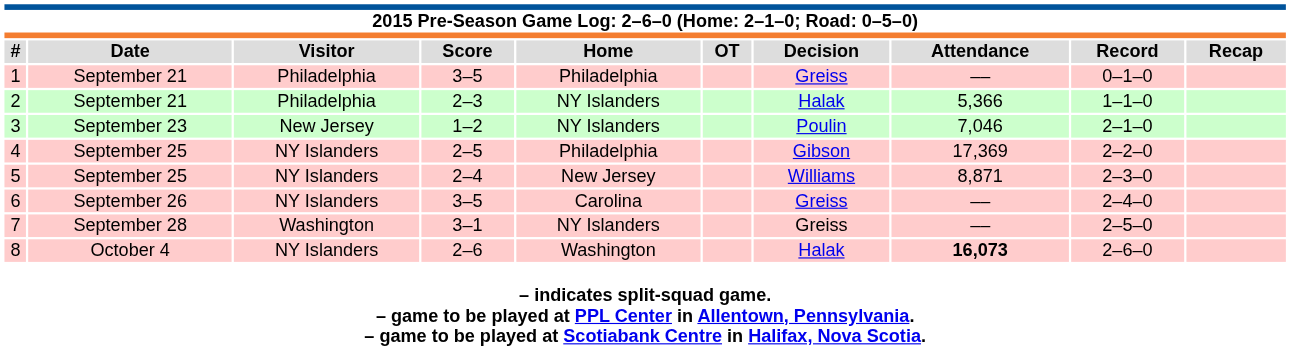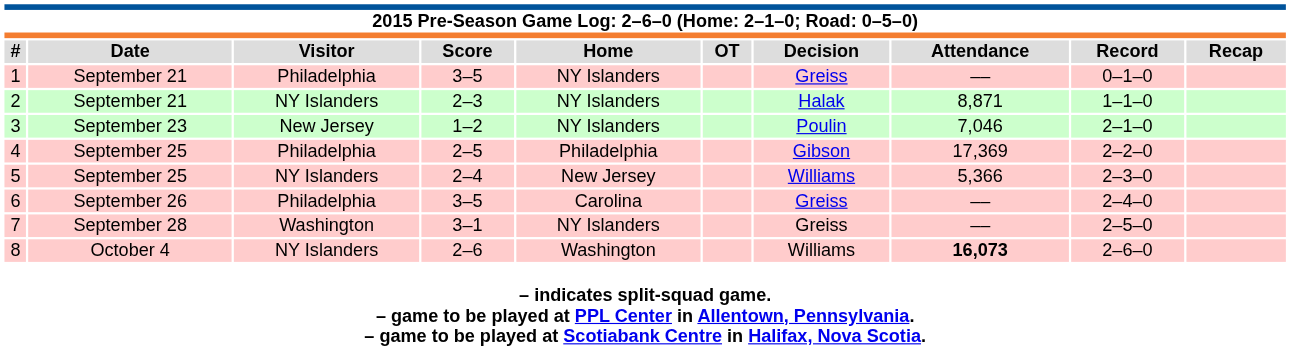(608, 76) Philadelphia -> (608, 76) NY Islanders
(327, 101) Philadelphia -> (327, 101) NY Islanders
(980, 101) 5,366 -> (980, 101) 8,871
(327, 151) NY Islanders -> (327, 151) Philadelphia
(980, 175) 8,871 -> (980, 175) 5,366
(327, 200) NY Islanders -> (327, 200) Philadelphia
(821, 250) Halak -> (821, 250) Williams
